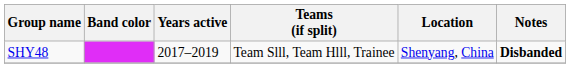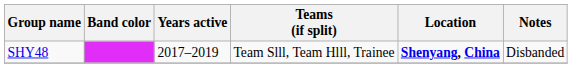(447, 52) normal -> (450, 52) bold
(531, 52) bold -> (535, 52) normal
